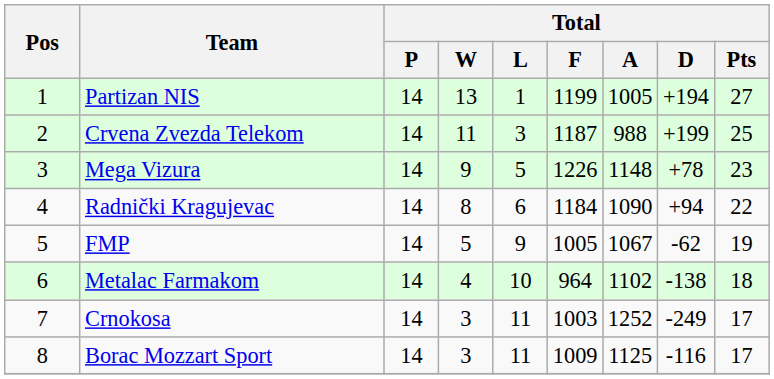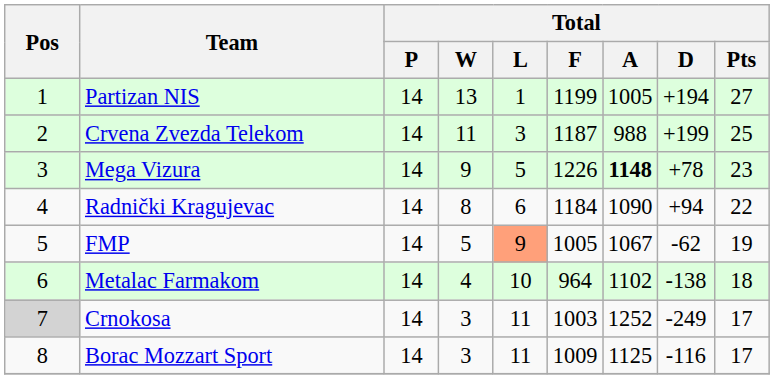(630, 170) normal -> (630, 170) bold
(520, 244) no background -> (520, 244) lightsalmon background
(42, 317) no background -> (42, 317) lightgrey background
